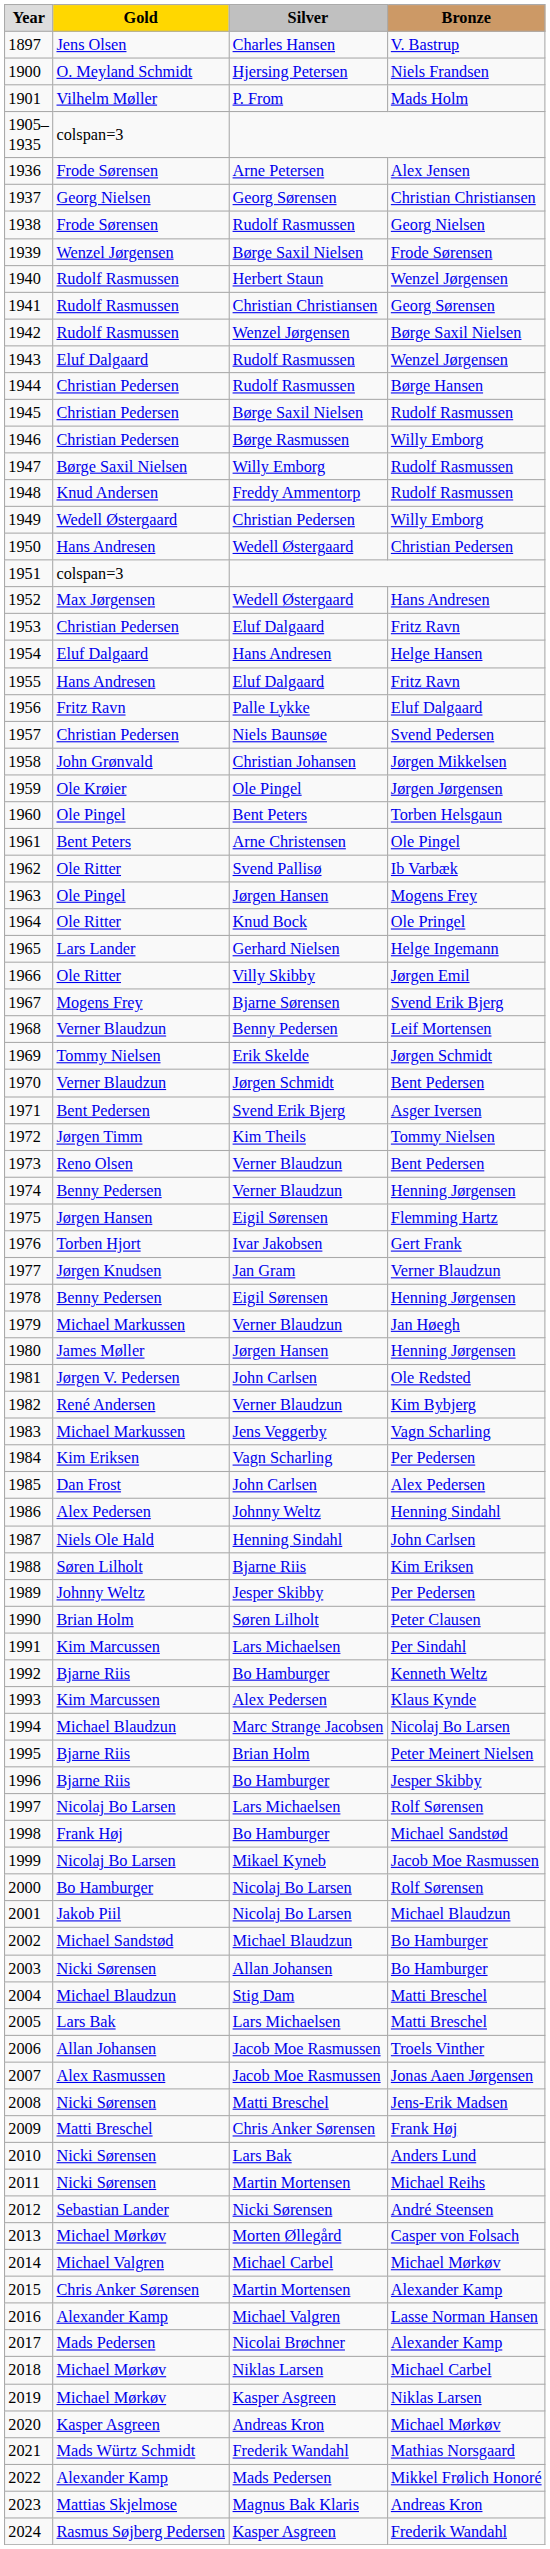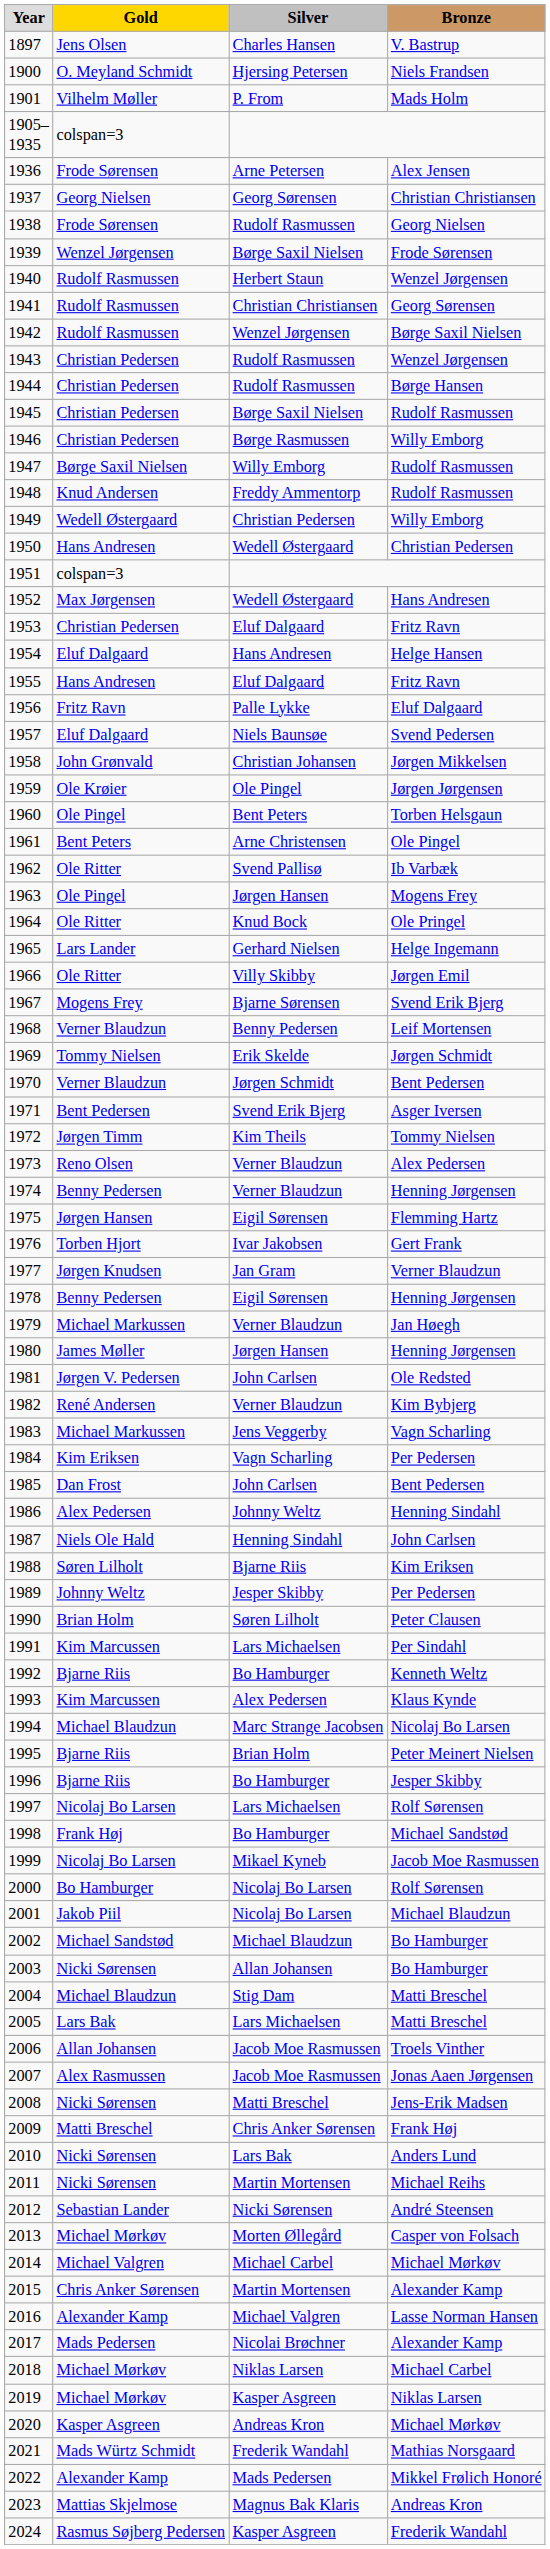(102, 359) Eluf Dalgaard -> (118, 359) Christian Pedersen
(118, 734) Christian Pedersen -> (102, 734) Eluf Dalgaard
(438, 1163) Bent Pedersen -> (438, 1163) Alex Pedersen
(438, 1485) Alex Pedersen -> (438, 1485) Bent Pedersen
